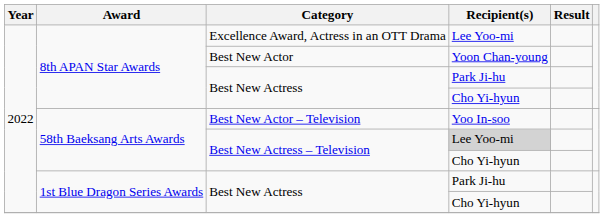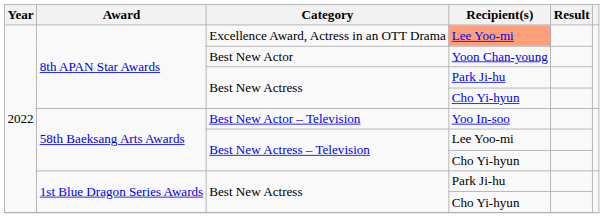(483, 35) no background -> (483, 35) lightsalmon background
(483, 139) lightgrey background -> (483, 139) no background
